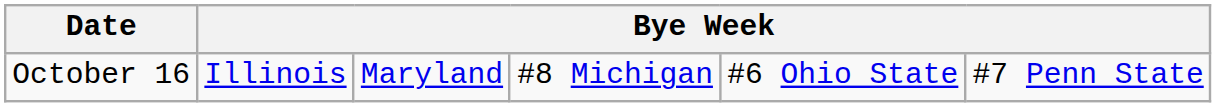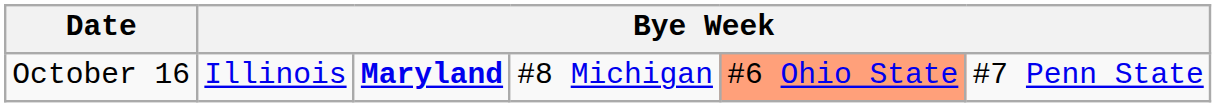(432, 77) normal -> (432, 77) bold
(843, 77) no background -> (843, 77) lightsalmon background
